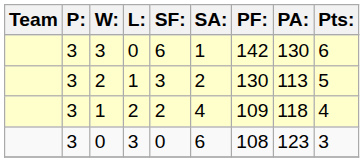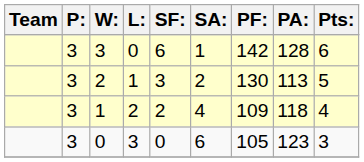(293, 50) 130 -> (293, 50) 128
(252, 141) 108 -> (252, 141) 105
